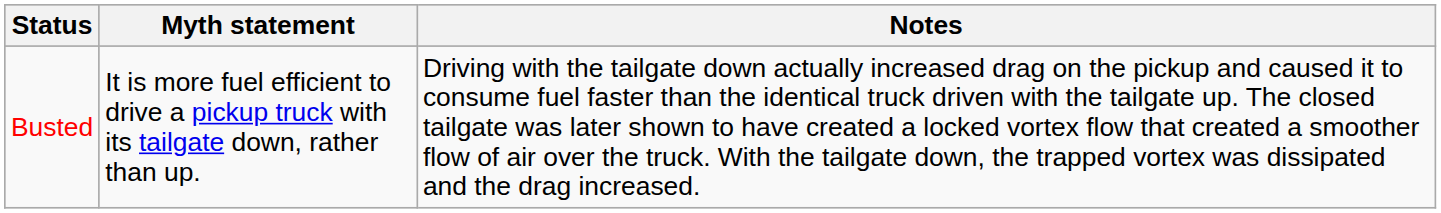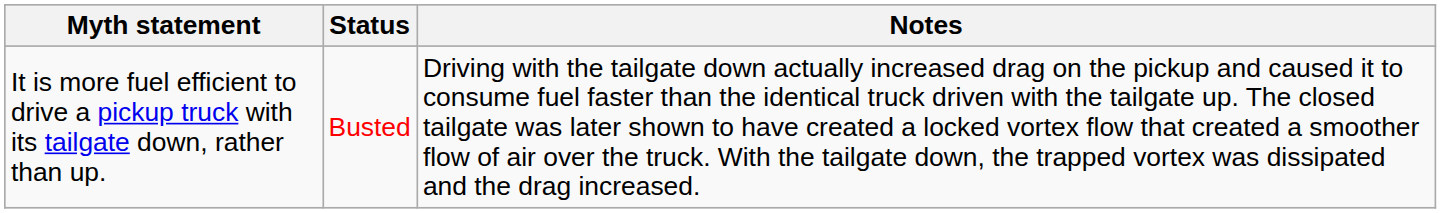columns swapped: (258, 25) <-> (52, 25)
